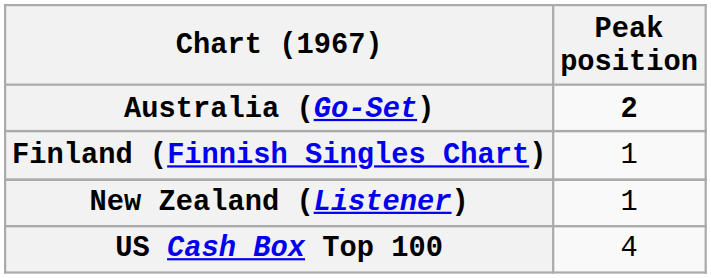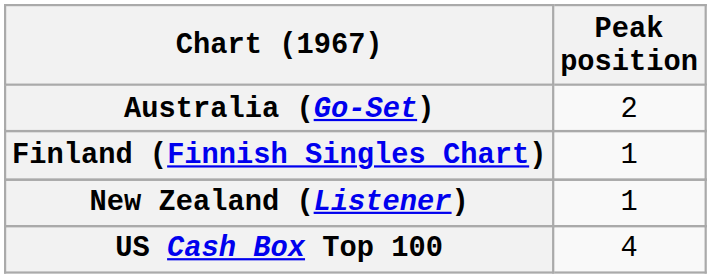(629, 108) bold -> (629, 108) normal
